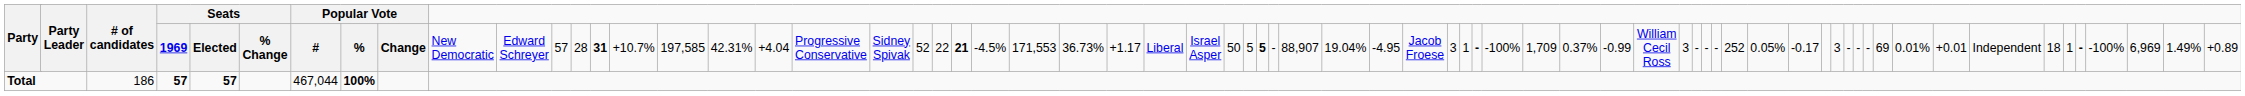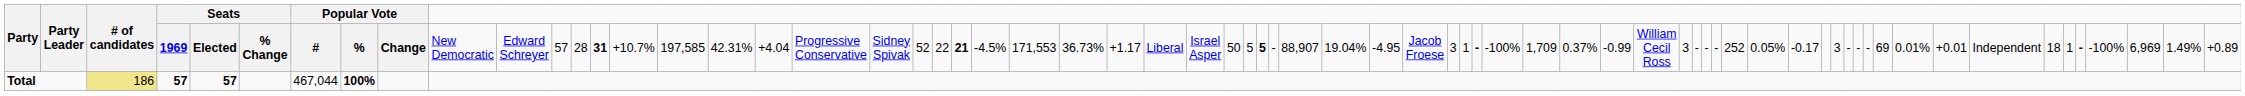(144, 81) no background -> (144, 81) khaki background
